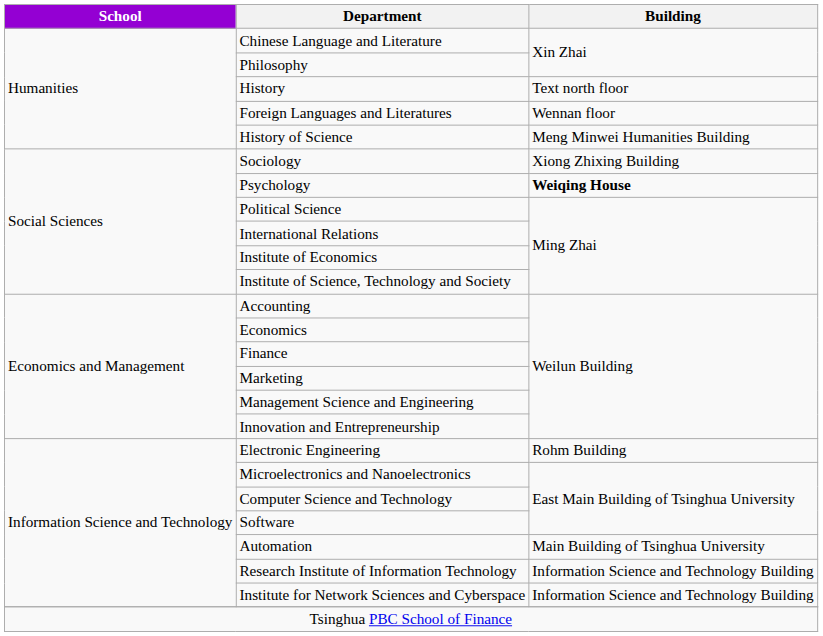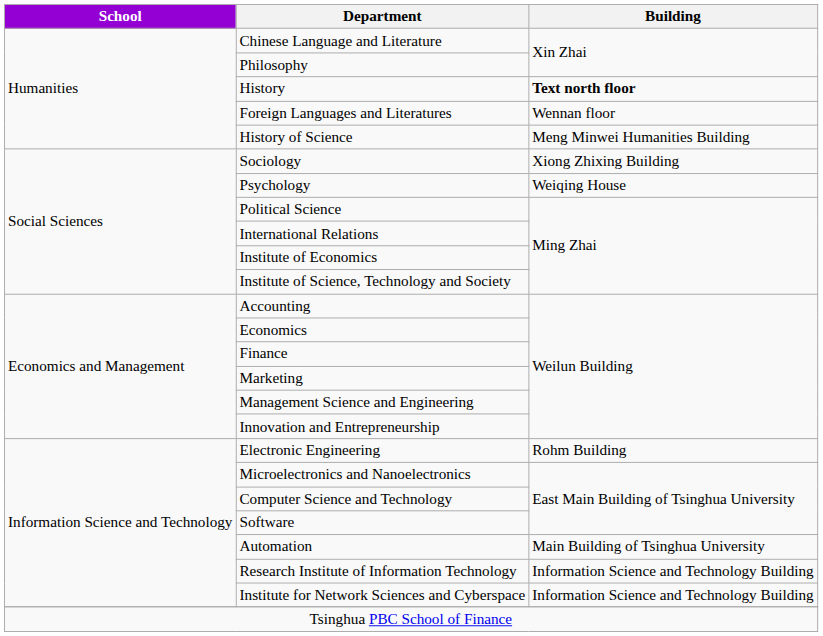(580, 88) normal -> (584, 88) bold
(581, 185) bold -> (579, 185) normal
